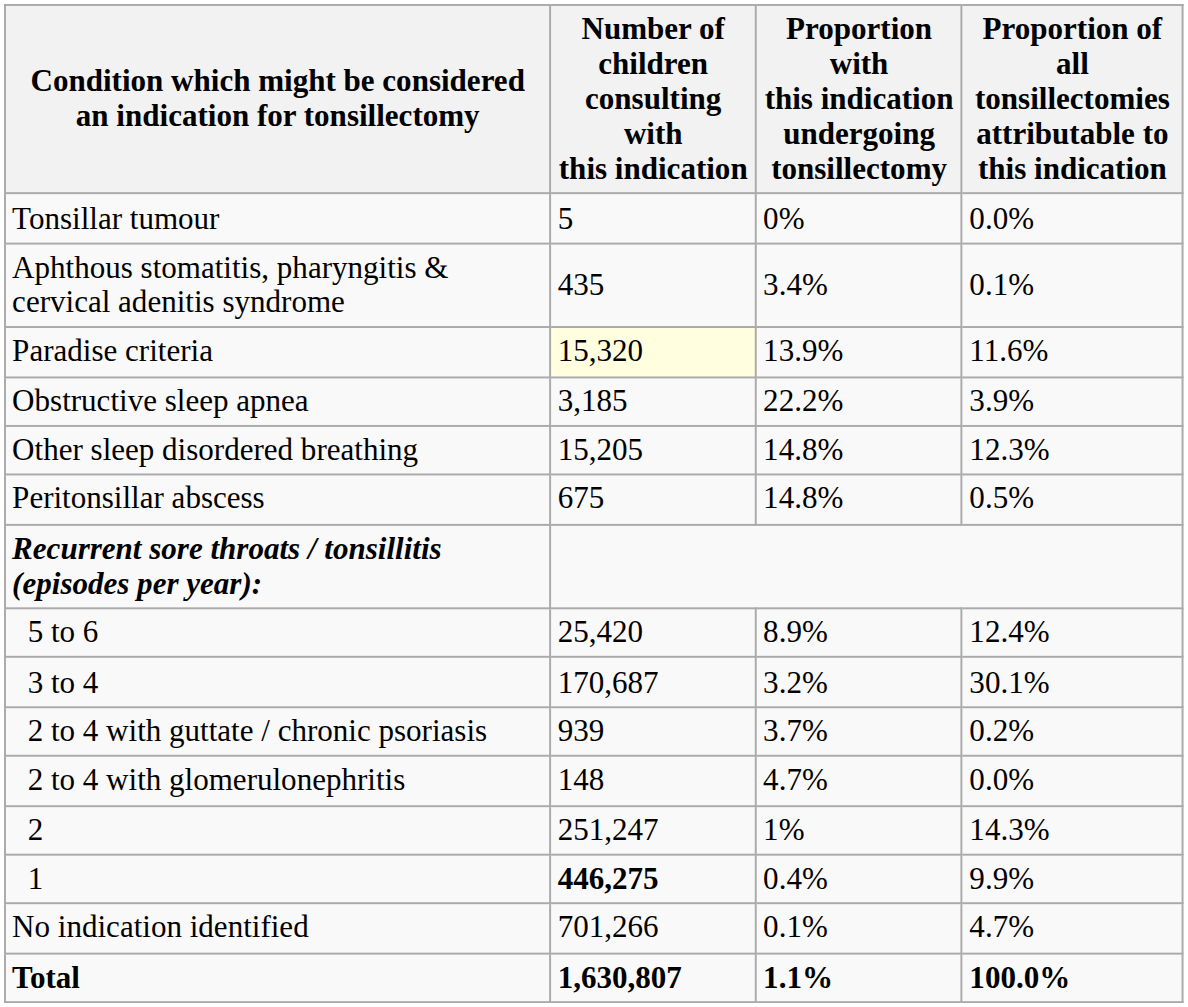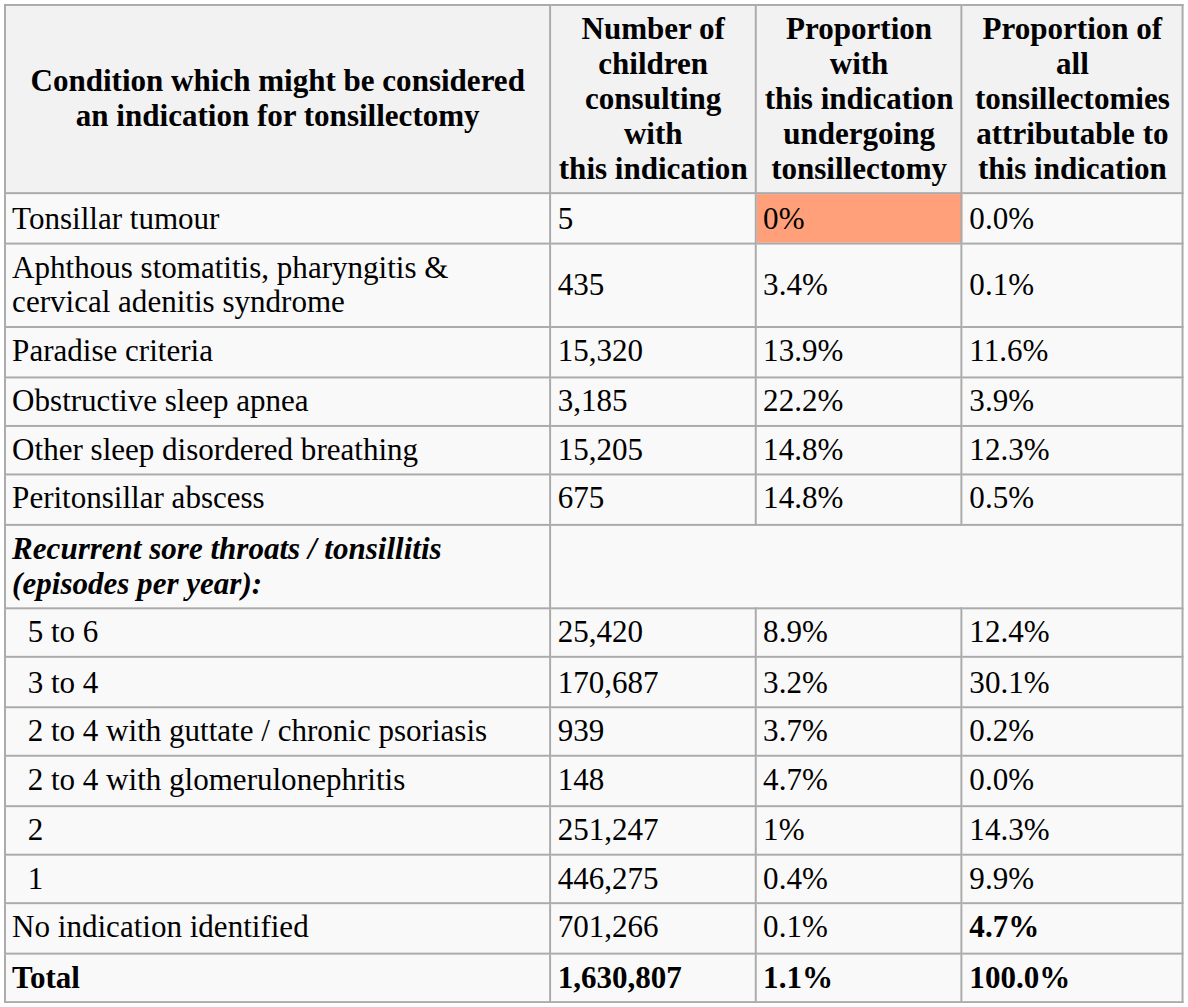(784, 218) no background -> (784, 218) lightsalmon background
(600, 351) lightyellow background -> (600, 351) no background
(608, 878) bold -> (608, 878) normal
(1002, 927) normal -> (1004, 927) bold
